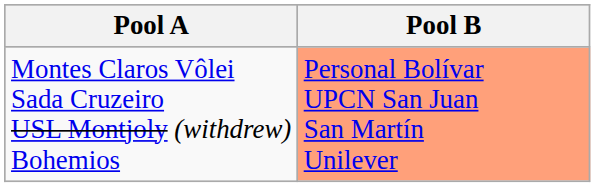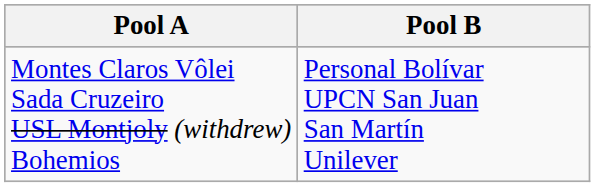(394, 113) lightsalmon background -> (394, 113) no background
